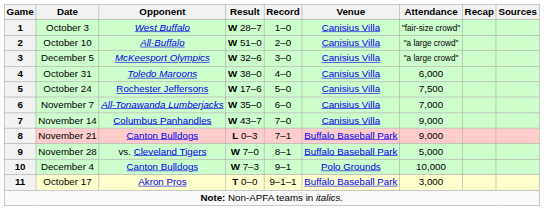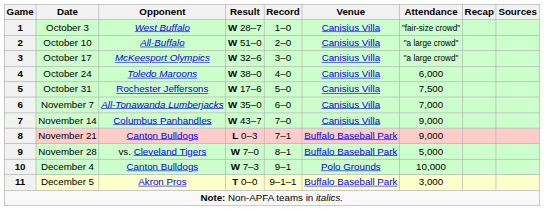(67, 58) December 5 -> (67, 58) October 17
(67, 74) October 31 -> (67, 74) October 24
(67, 89) October 24 -> (67, 89) October 31
(67, 182) October 17 -> (67, 182) December 5
